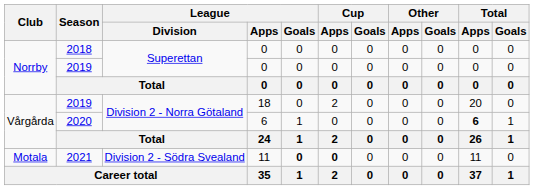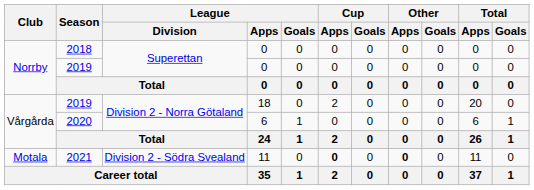(476, 121) bold -> (476, 121) normal
(299, 157) bold -> (299, 157) normal
(405, 157) normal -> (405, 157) bold
